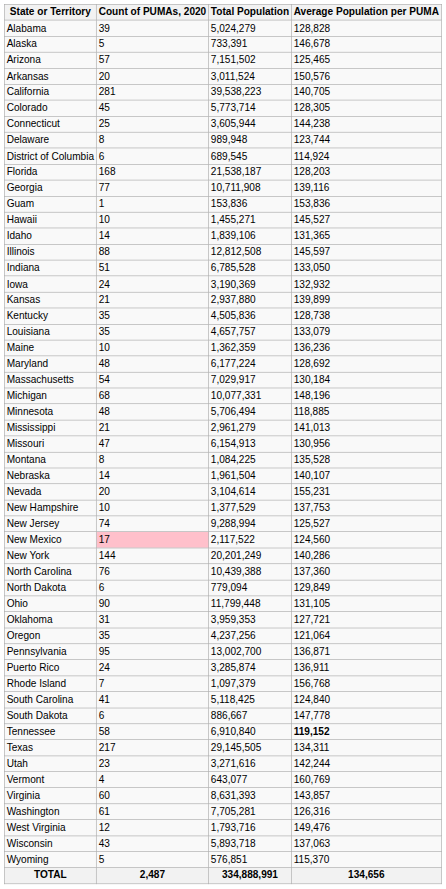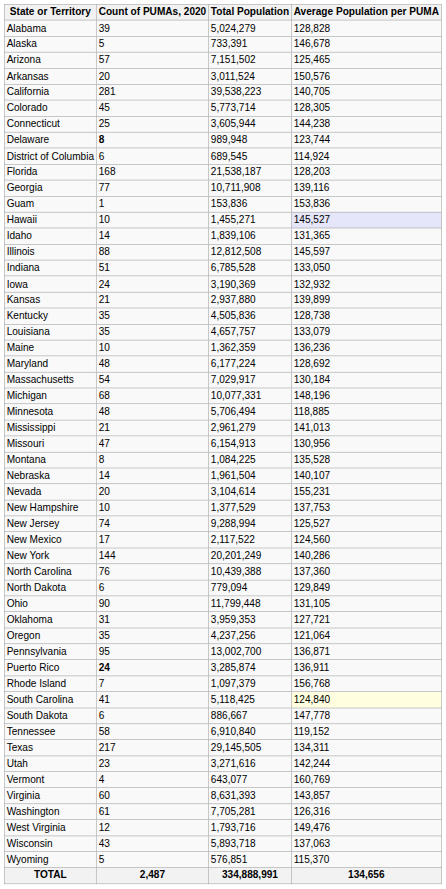(101, 140) normal -> (101, 140) bold
(312, 220) no background -> (312, 220) lavender background
(104, 540) pink background -> (104, 540) no background
(104, 667) normal -> (104, 667) bold
(312, 699) no background -> (312, 699) lightyellow background
(312, 731) bold -> (312, 731) normal
